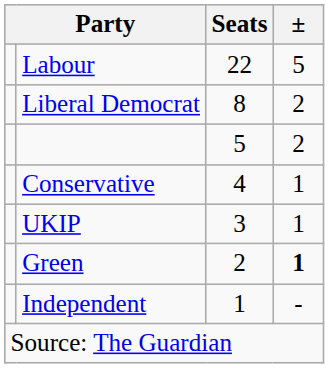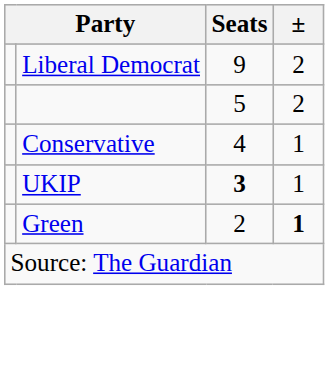- row: (58, 64)
(240, 104) 8 -> (240, 64) 9
(240, 223) normal -> (240, 183) bold
- row: (84, 303)
